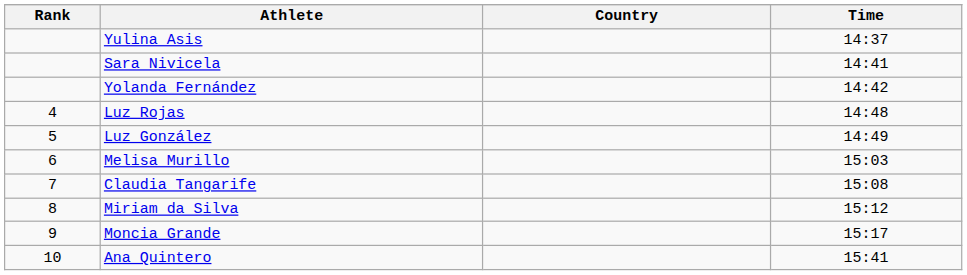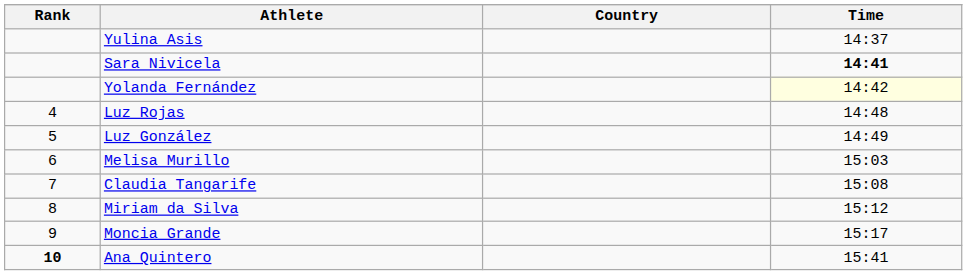(866, 65) normal -> (866, 65) bold
(866, 89) no background -> (866, 89) lightyellow background
(52, 258) normal -> (52, 258) bold
